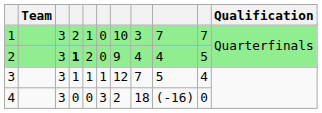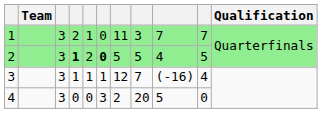(121, 36) 10 -> (121, 36) 11
(103, 56) normal -> (103, 56) bold
(117, 56) 9 -> (117, 56) 5
(138, 56) 4 -> (138, 56) 5
(160, 77) 5 -> (175, 77) (-16)
(142, 98) 18 -> (142, 98) 20
(175, 98) (-16) -> (160, 98) 5
